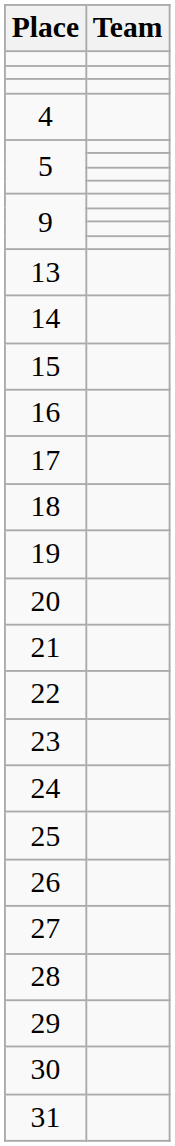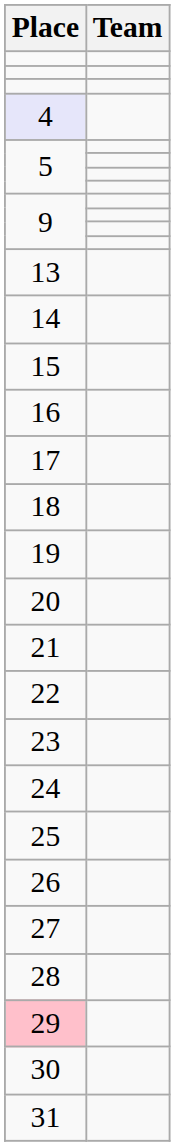(45, 115) no background -> (45, 115) lavender background
(45, 1023) no background -> (45, 1023) pink background
